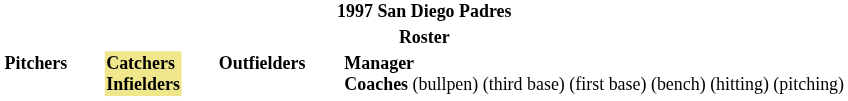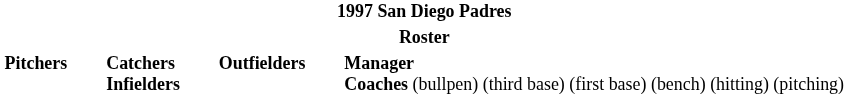(143, 73) khaki background -> (143, 73) no background
